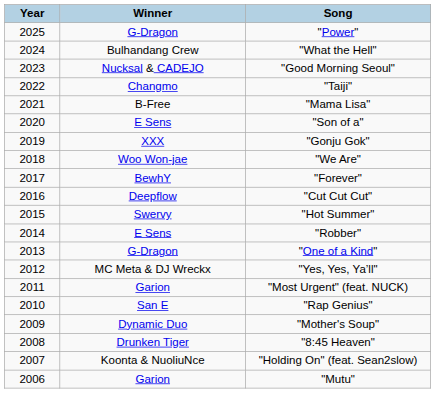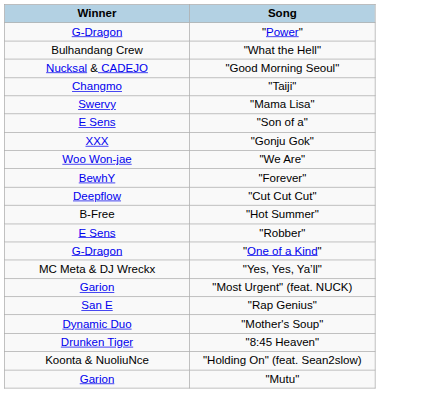- column: (32, 13)
(153, 104) B-Free -> (97, 104) Swervy
(153, 214) Swervy -> (97, 214) B-Free
